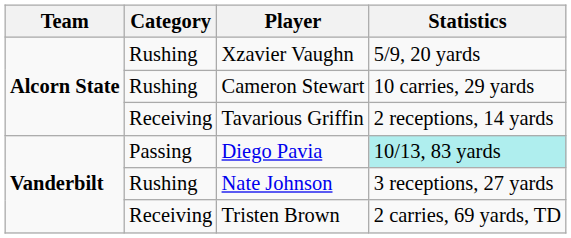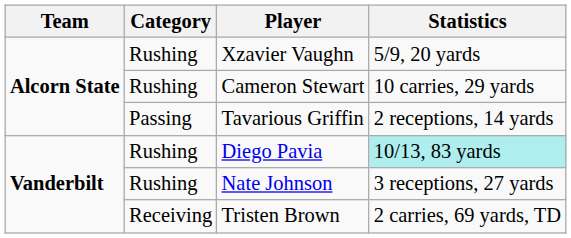(171, 118) Receiving -> (160, 118) Passing
(160, 151) Passing -> (163, 151) Rushing
